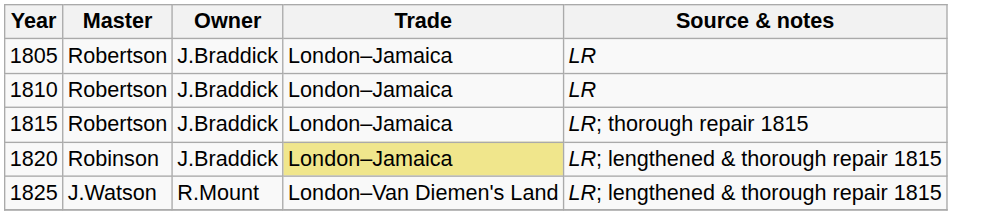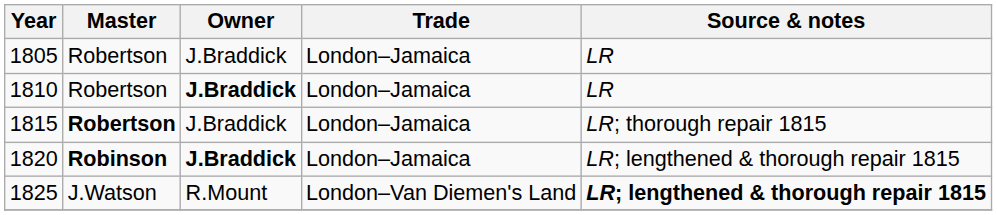(228, 90) normal -> (241, 90) bold
(117, 124) normal -> (122, 124) bold
(113, 158) normal -> (117, 158) bold
(228, 158) normal -> (241, 158) bold
(370, 158) khaki background -> (388, 158) no background
(755, 192) normal -> (786, 192) bold
